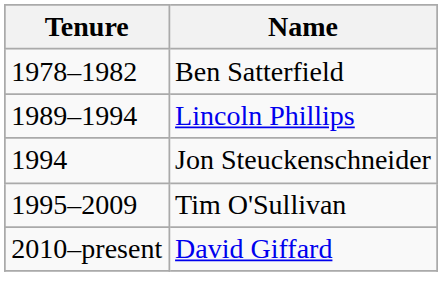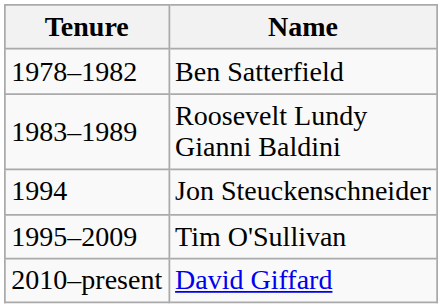+ row: (271, 131)
- row: (265, 115)
